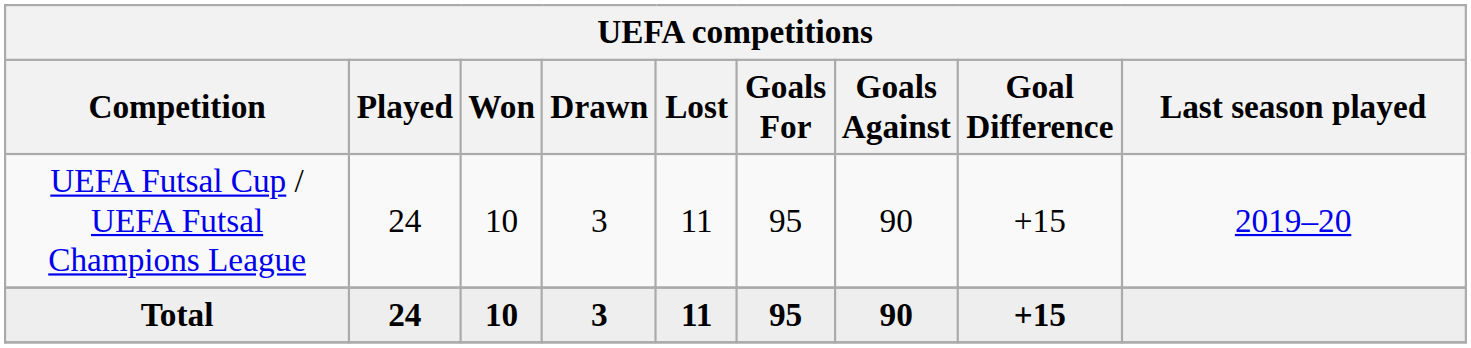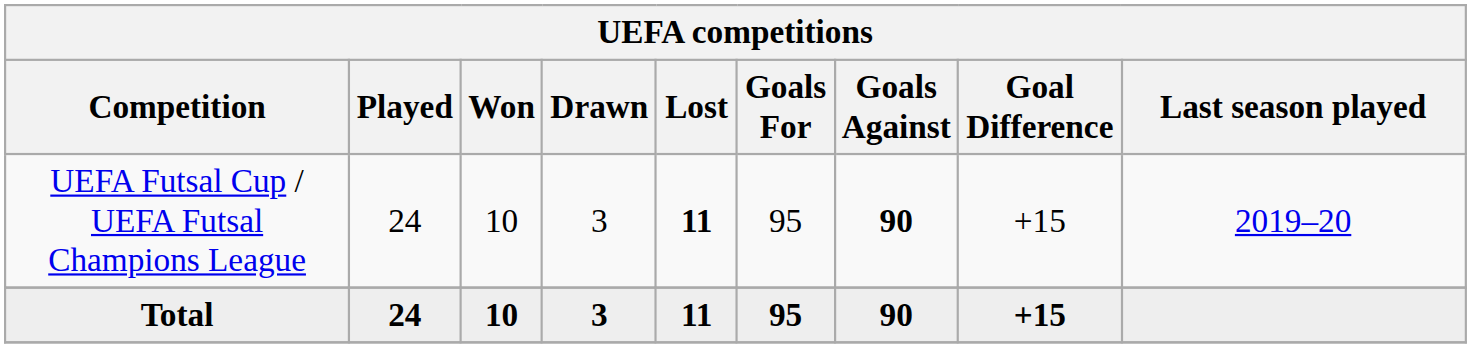(697, 220) normal -> (697, 220) bold
(896, 220) normal -> (896, 220) bold
